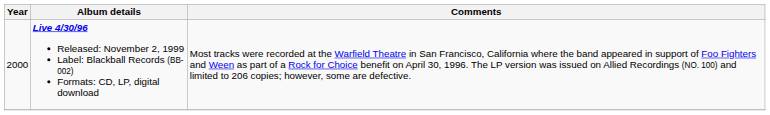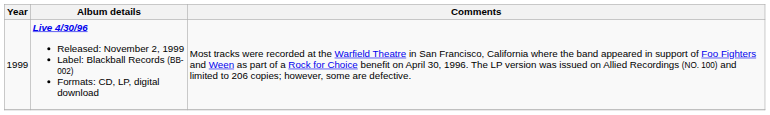(17, 64) 2000 -> (17, 64) 1999
